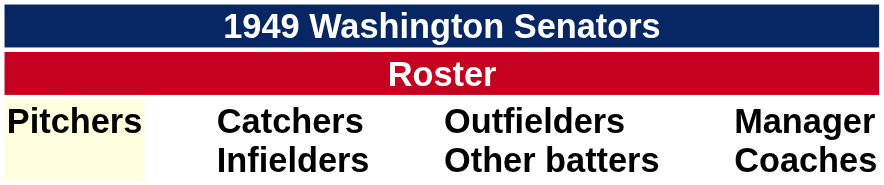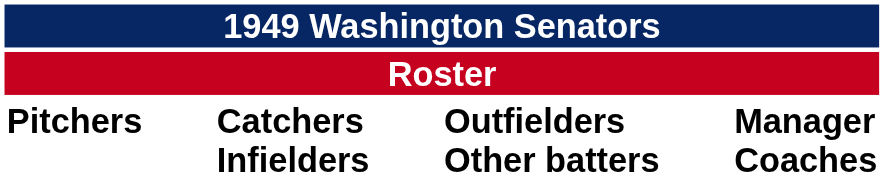(75, 121) lightyellow background -> (75, 121) no background
